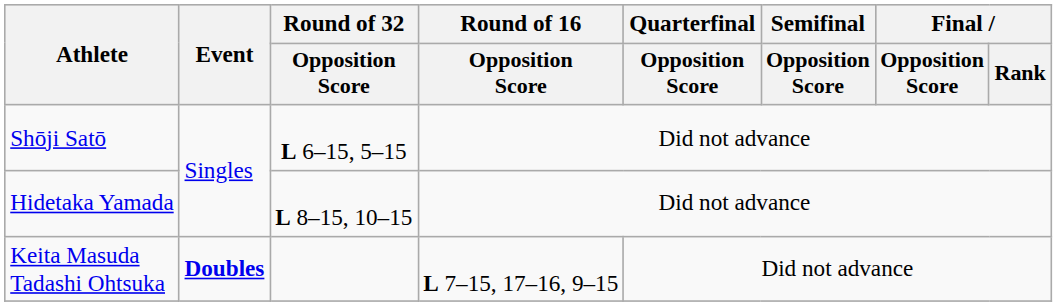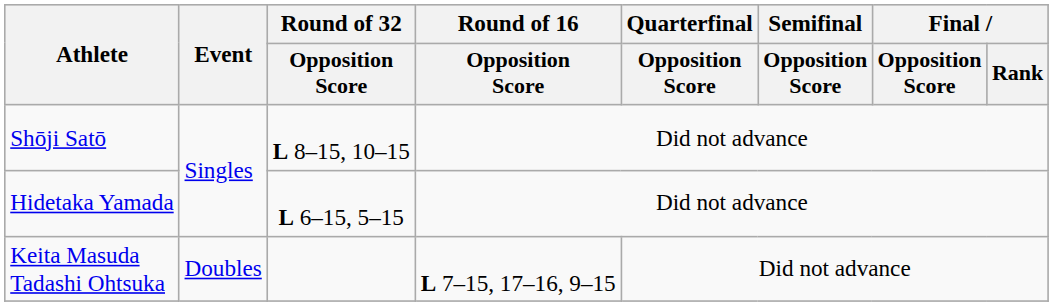(344, 151) L 6–15, 5–15 -> (341, 151) L 8–15, 10–15
(344, 217) L 8–15, 10–15 -> (341, 217) L 6–15, 5–15
(224, 269) bold -> (223, 269) normal
